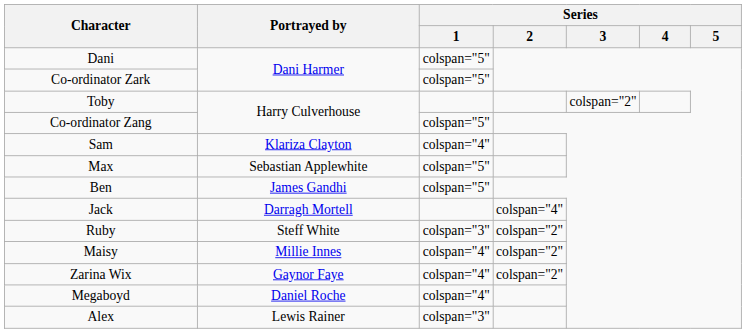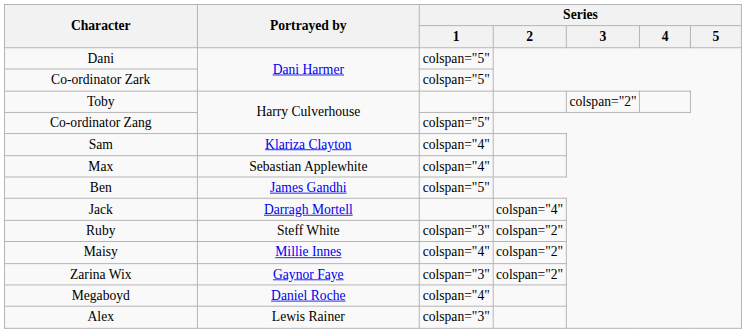(456, 166) colspan="5" -> (456, 166) colspan="4"
(456, 274) colspan="4" -> (456, 274) colspan="3"
